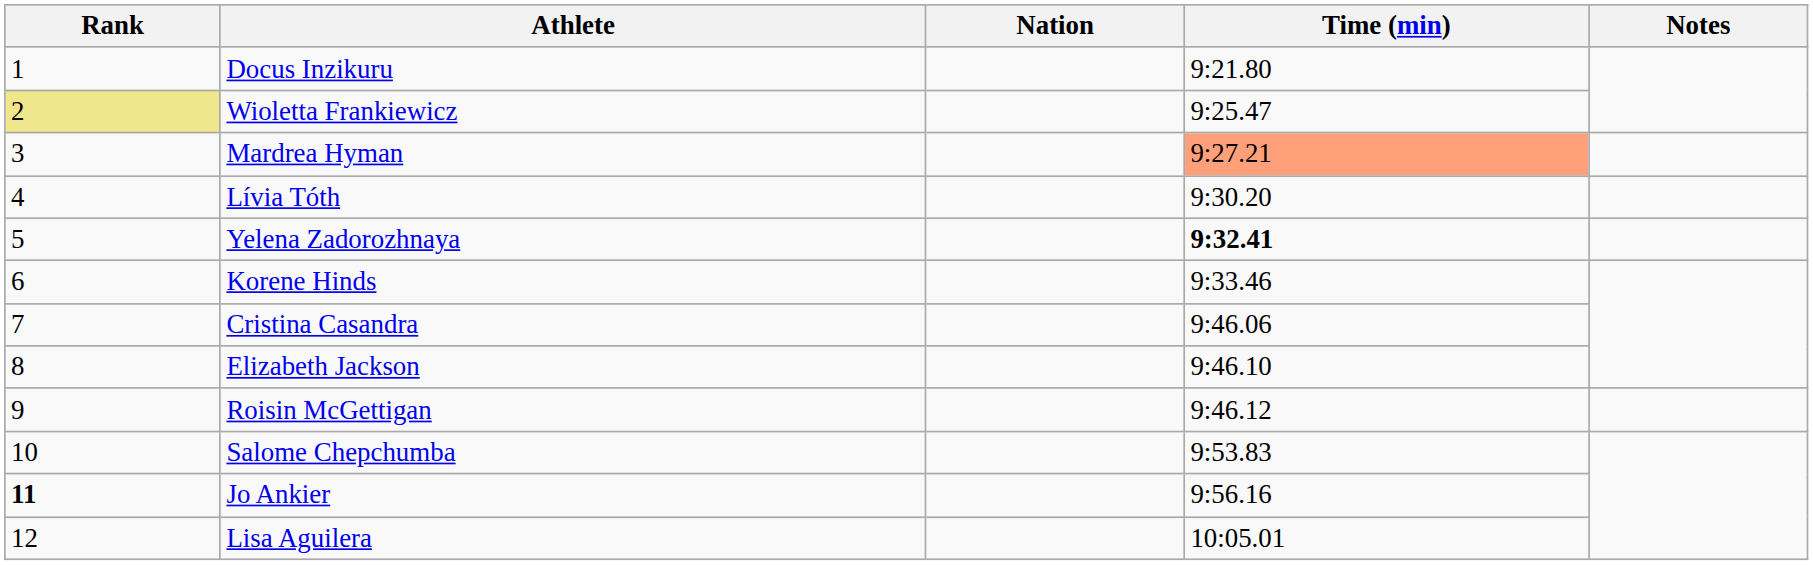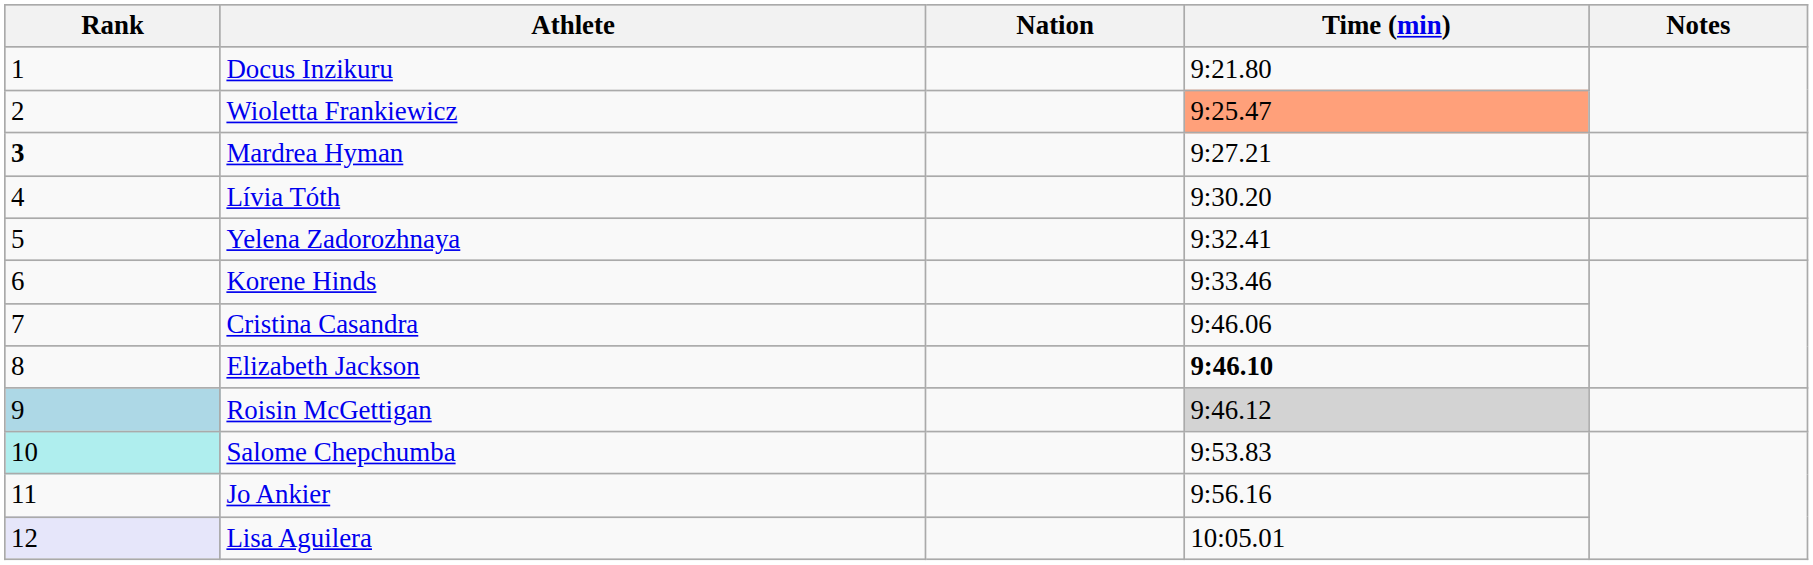(18, 111) khaki background -> (18, 111) no background
(1231, 111) no background -> (1231, 111) lightsalmon background
(18, 153) normal -> (18, 153) bold
(1231, 153) lightsalmon background -> (1231, 153) no background
(1232, 238) bold -> (1231, 238) normal
(1231, 366) normal -> (1232, 366) bold
(18, 409) no background -> (18, 409) lightblue background
(1231, 409) no background -> (1231, 409) lightgrey background
(24, 452) no background -> (24, 452) paleturquoise background
(24, 494) bold -> (24, 494) normal
(24, 537) no background -> (24, 537) lavender background
